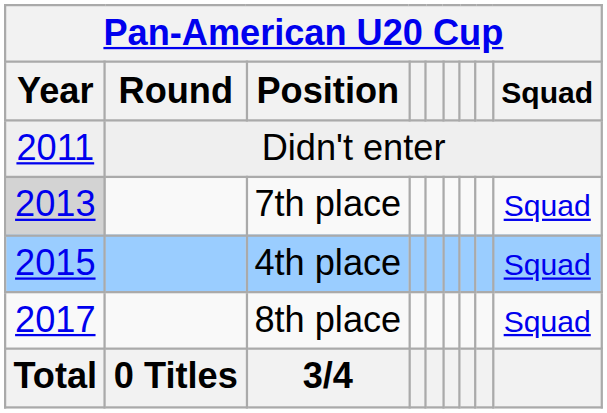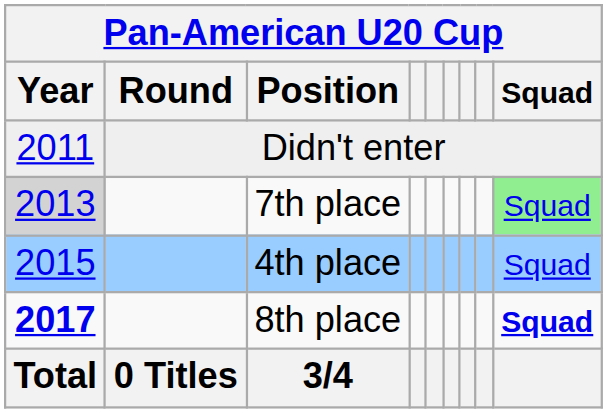(547, 207) no background -> (547, 207) lightgreen background
(55, 319) normal -> (55, 319) bold
(547, 322) normal -> (547, 319) bold
